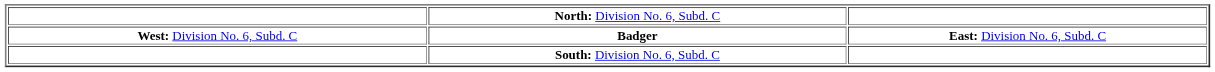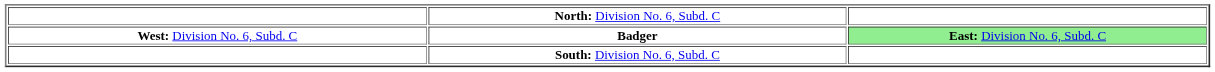(1028, 35) no background -> (1028, 35) lightgreen background
